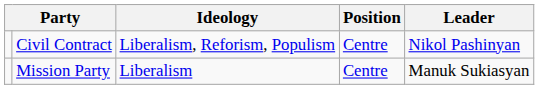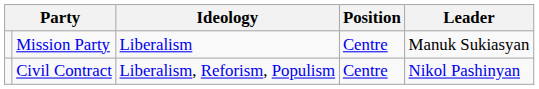rows swapped: (64, 44) <-> (63, 71)
